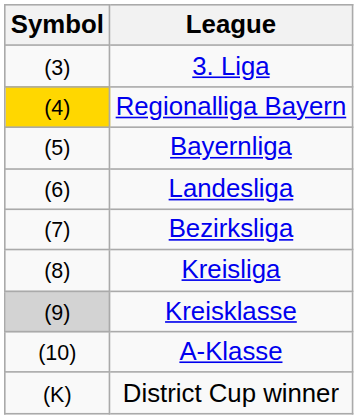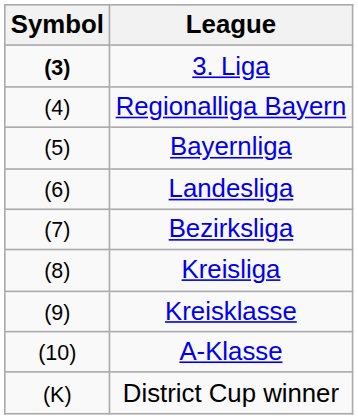(57, 67) normal -> (57, 65) bold
(57, 108) gold background -> (57, 108) no background
(57, 312) lightgrey background -> (57, 312) no background
